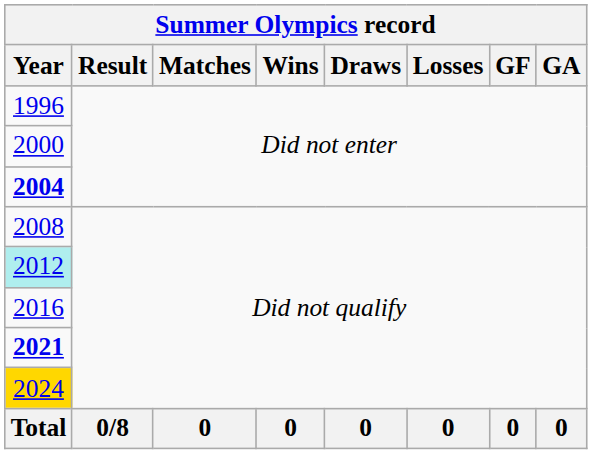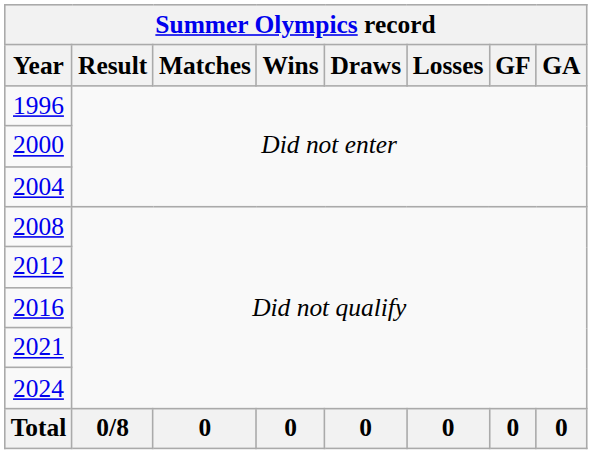(38, 186) bold -> (38, 186) normal
(38, 266) paleturquoise background -> (38, 266) no background
(38, 347) bold -> (38, 347) normal
(38, 387) gold background -> (38, 387) no background
